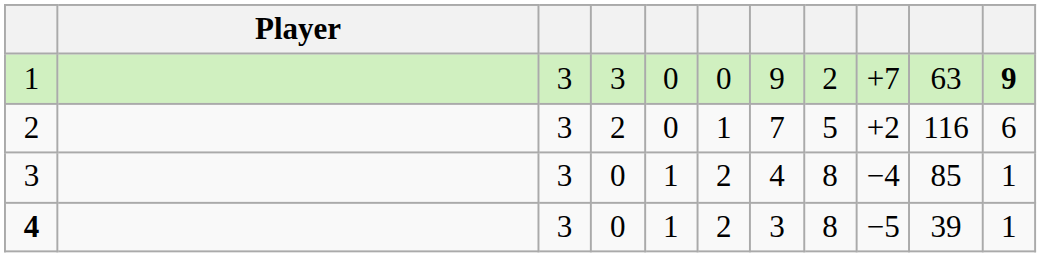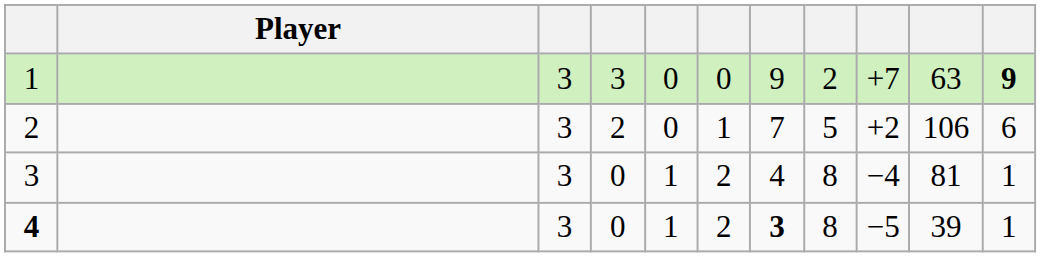(946, 127) 116 -> (946, 127) 106
(946, 176) 85 -> (946, 176) 81
(777, 226) normal -> (777, 226) bold
